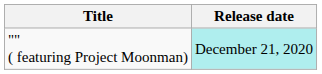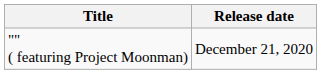(254, 48) paleturquoise background -> (254, 48) no background
